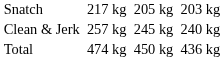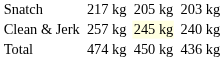(153, 29) no background -> (153, 29) lightyellow background
